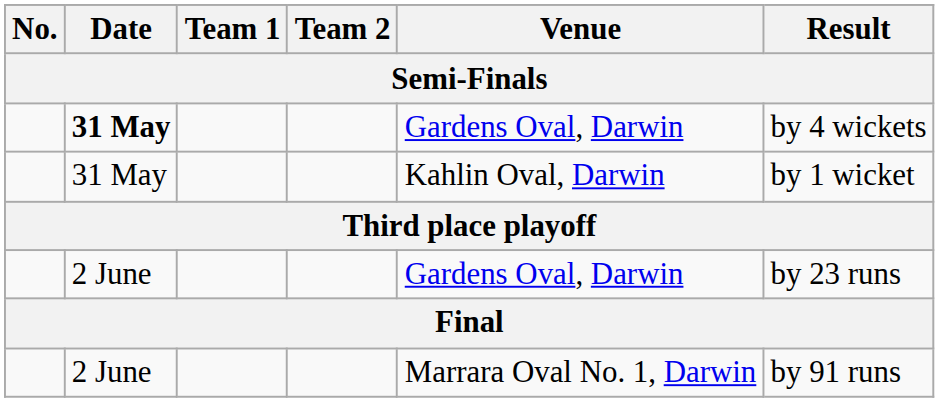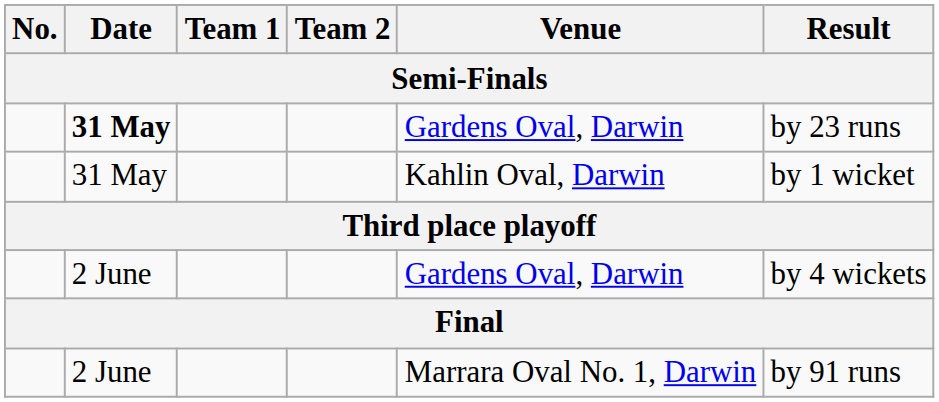(849, 126) by 4 wickets -> (836, 126) by 23 runs
(836, 273) by 23 runs -> (849, 273) by 4 wickets
